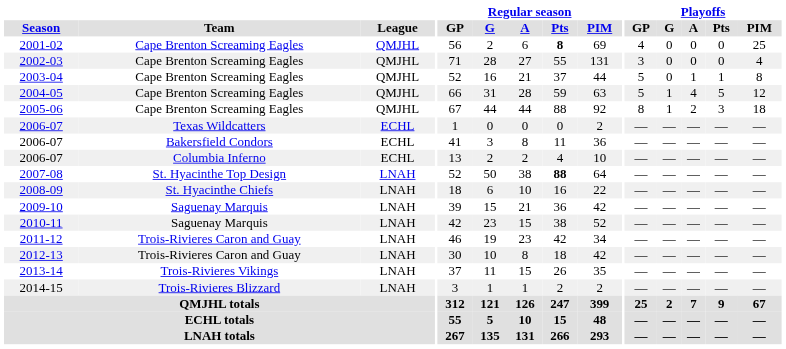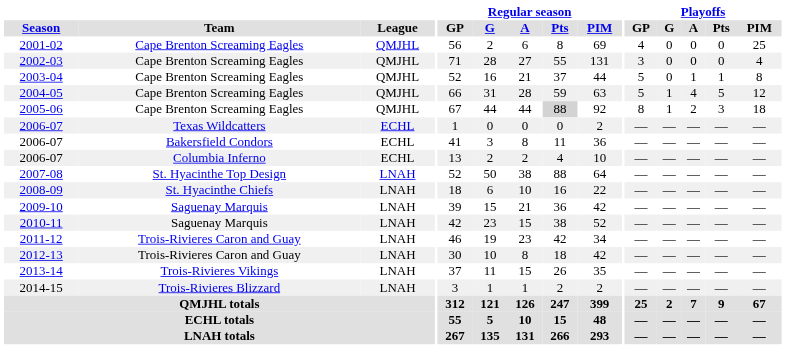(560, 44) bold -> (560, 44) normal
(560, 109) no background -> (560, 109) lightgrey background
(560, 174) bold -> (560, 174) normal
